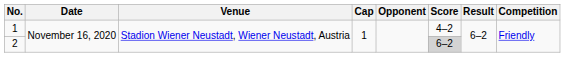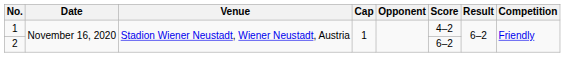(444, 44) lightgrey background -> (444, 44) no background
